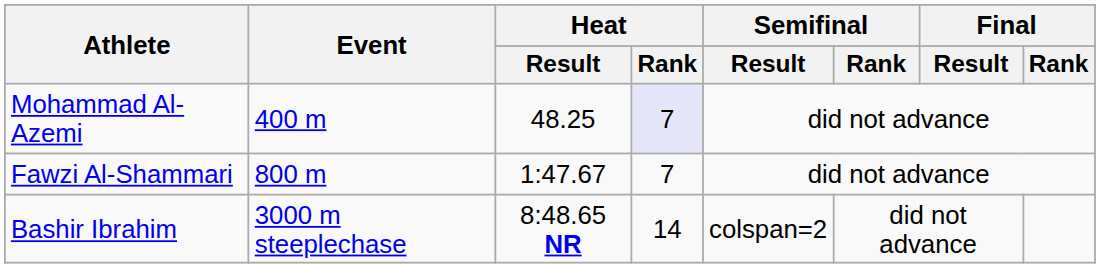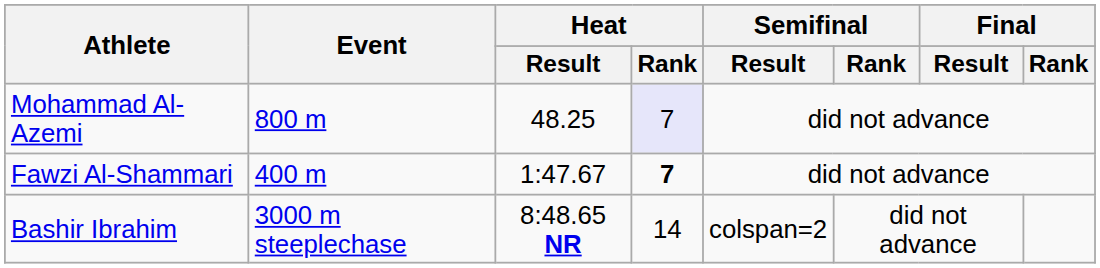(291, 119) 400 m -> (291, 119) 800 m
(291, 174) 800 m -> (291, 174) 400 m
(667, 174) normal -> (667, 174) bold
